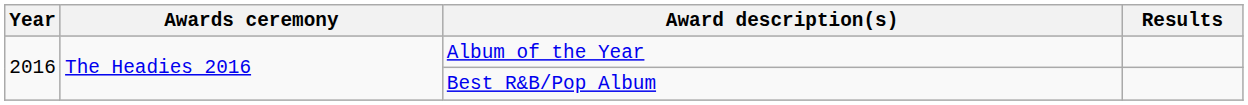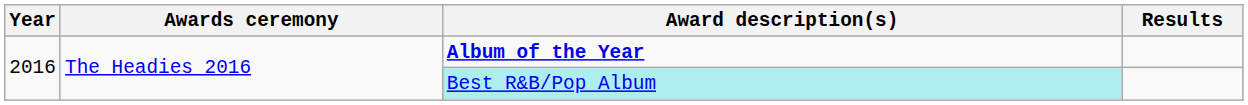(546, 52) normal -> (546, 52) bold
(551, 84) no background -> (551, 84) paleturquoise background
